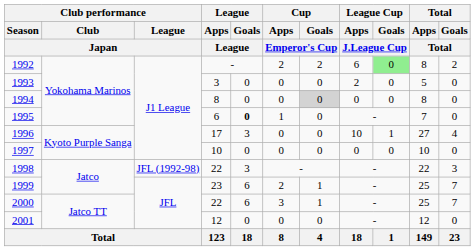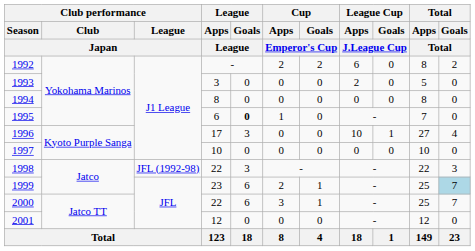(391, 64) lightgreen background -> (391, 64) no background
(320, 99) lightgrey background -> (320, 99) no background
(454, 185) no background -> (454, 185) lightblue background
